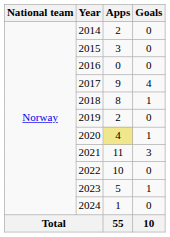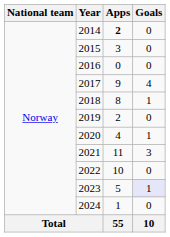(118, 30) normal -> (118, 30) bold
(118, 135) khaki background -> (118, 135) no background
(149, 188) no background -> (149, 188) lavender background
